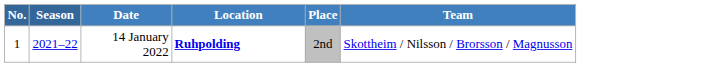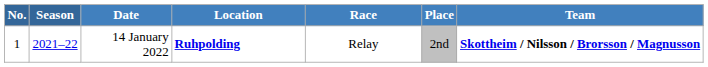+ column: (363, 15)
(458, 44) normal -> (580, 44) bold
